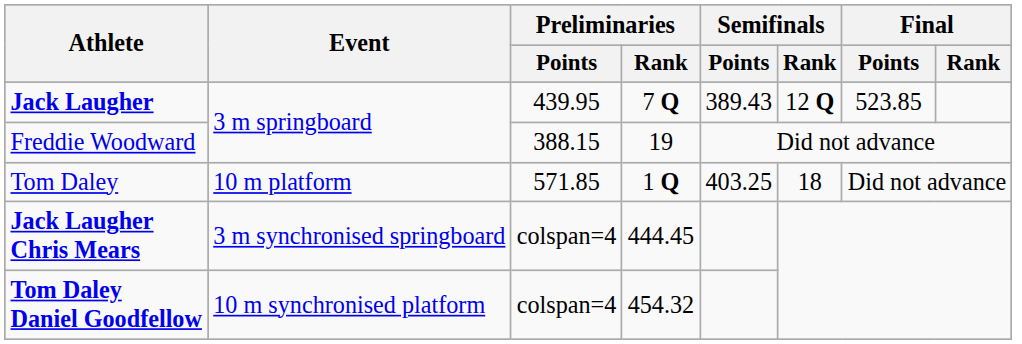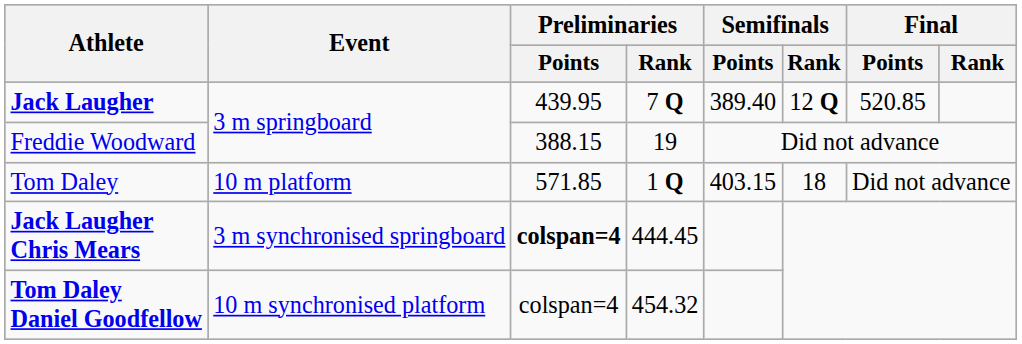(739, 102) 389.43 -> (743, 102) 389.40
(889, 102) 523.85 -> (893, 102) 520.85
(739, 182) 403.25 -> (743, 182) 403.15
(567, 236) normal -> (569, 236) bold
